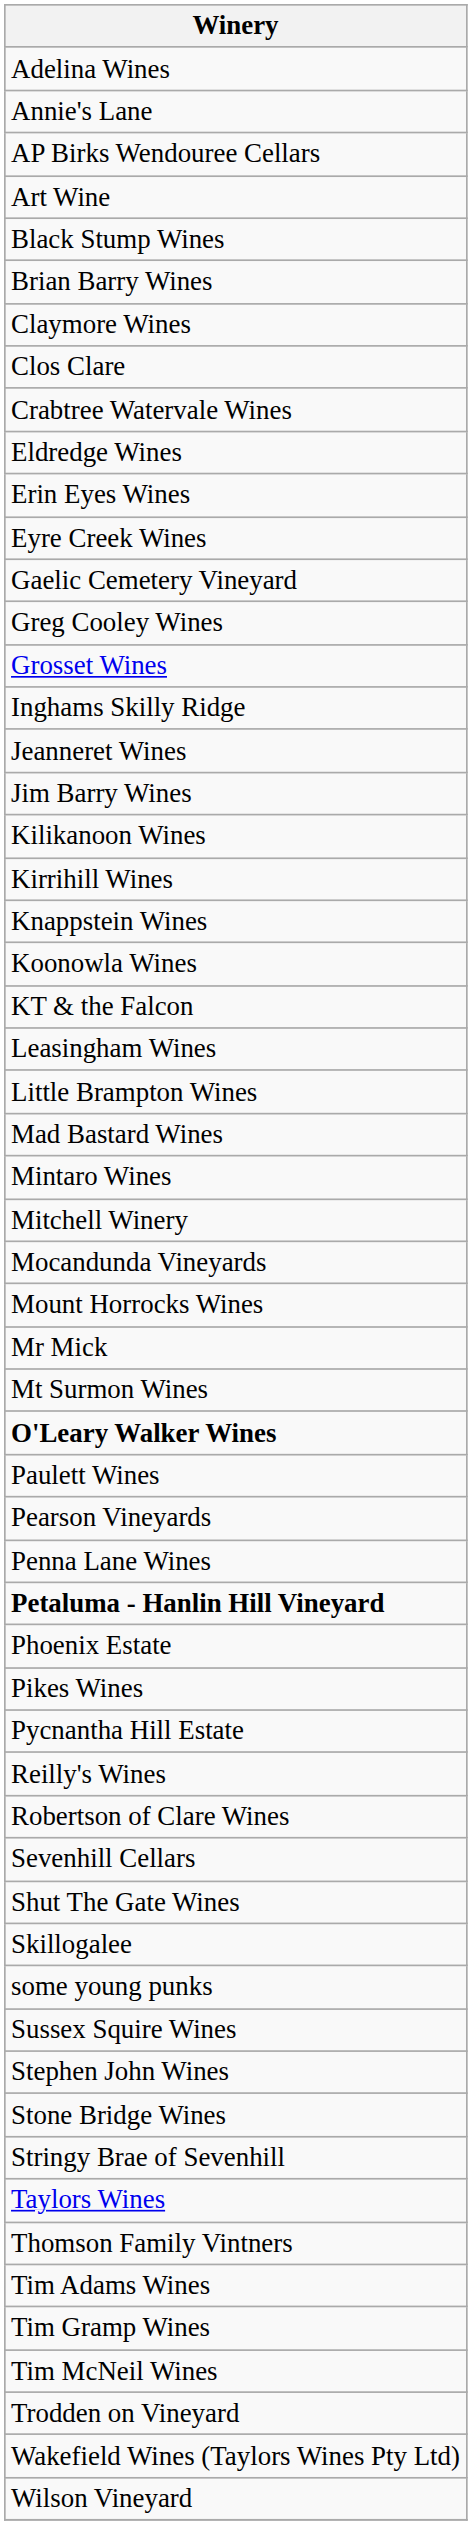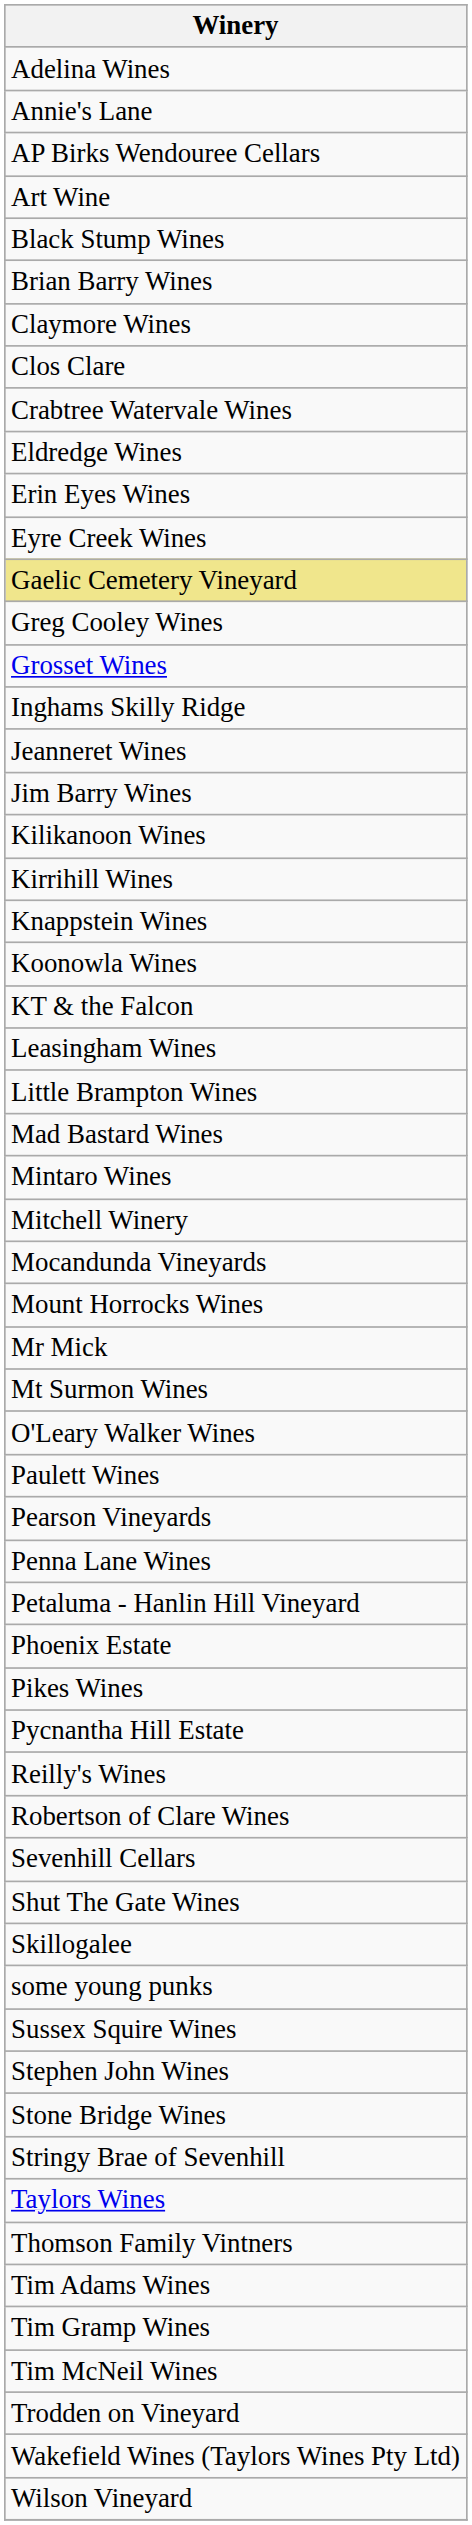(154, 580) no background -> (154, 580) khaki background
(144, 1432) bold -> (133, 1432) normal
(198, 1603) bold -> (185, 1603) normal
